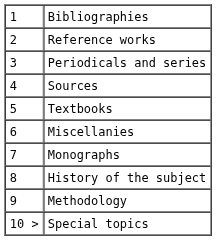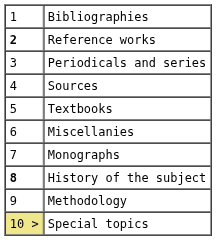(13, 39) normal -> (13, 39) bold
(13, 177) normal -> (13, 177) bold
(24, 223) no background -> (24, 223) khaki background
